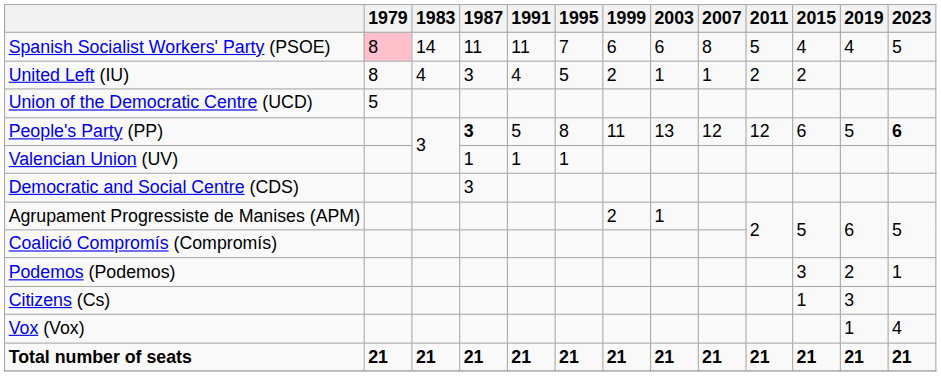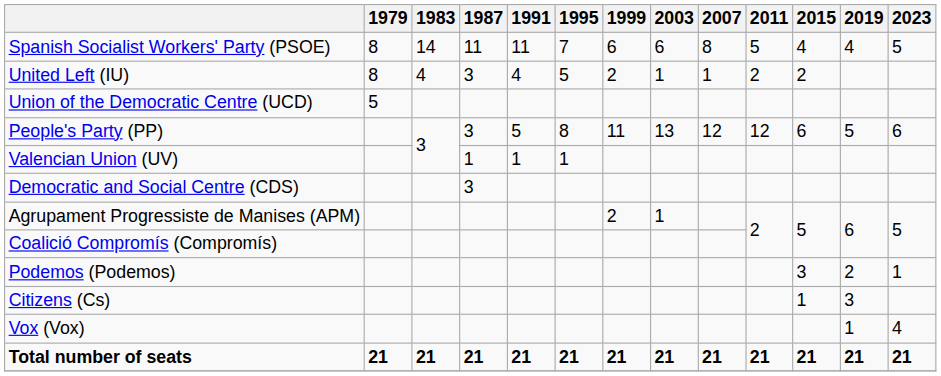(373, 46) pink background -> (373, 46) no background
(469, 131) bold -> (469, 131) normal
(897, 131) bold -> (897, 131) normal
